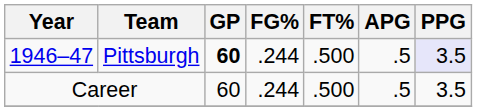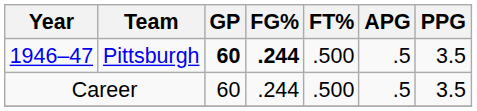(278, 56) normal -> (278, 56) bold
(451, 56) lavender background -> (451, 56) no background
